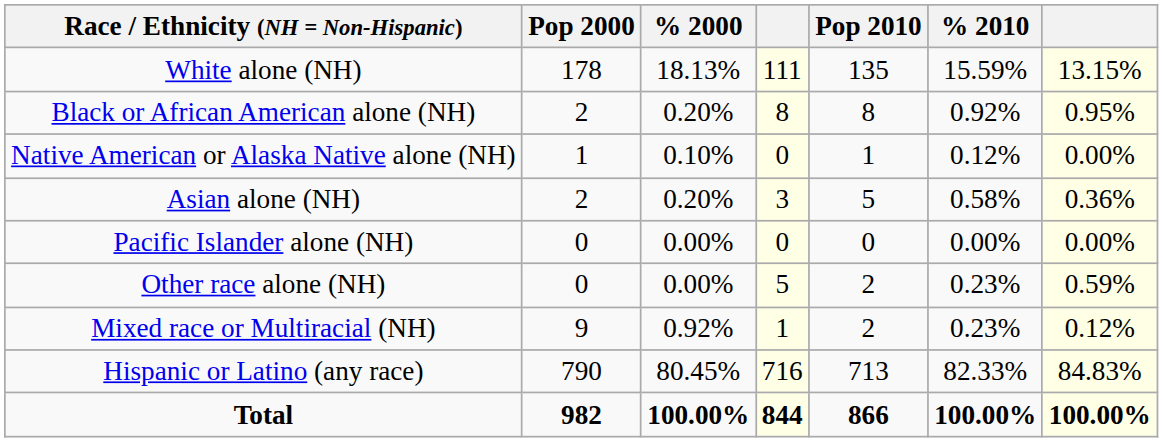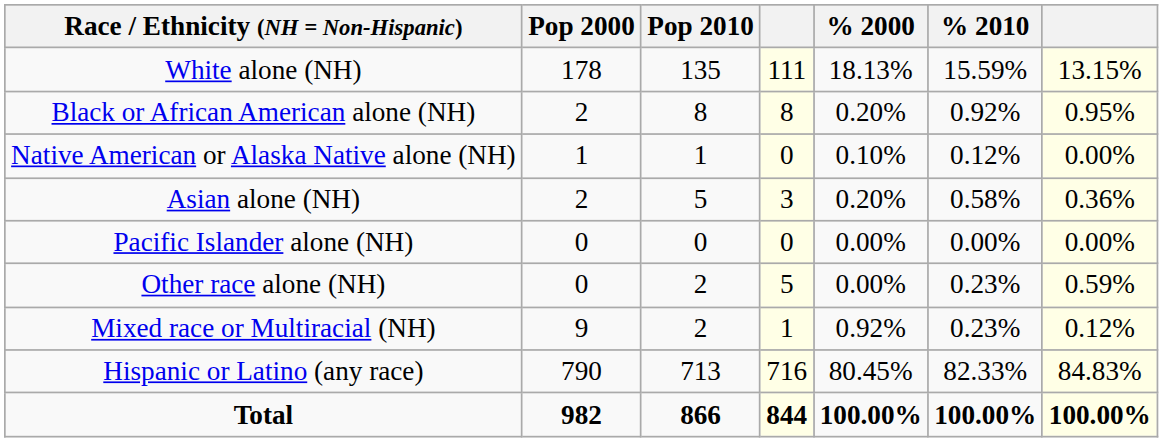columns swapped: (868, 26) <-> (698, 26)
